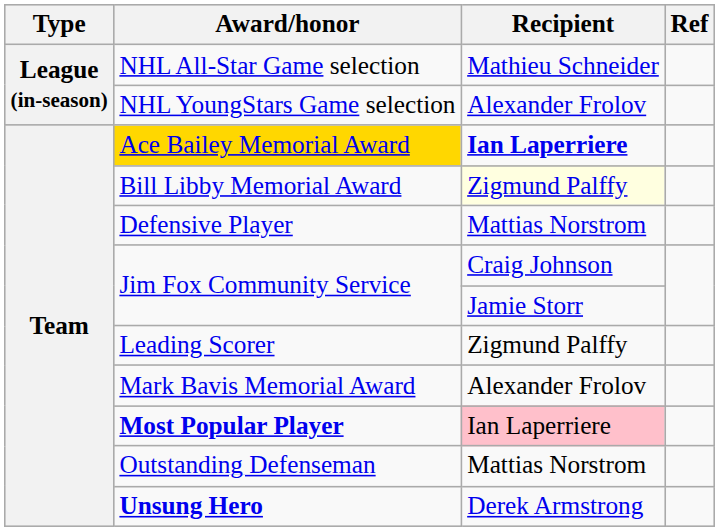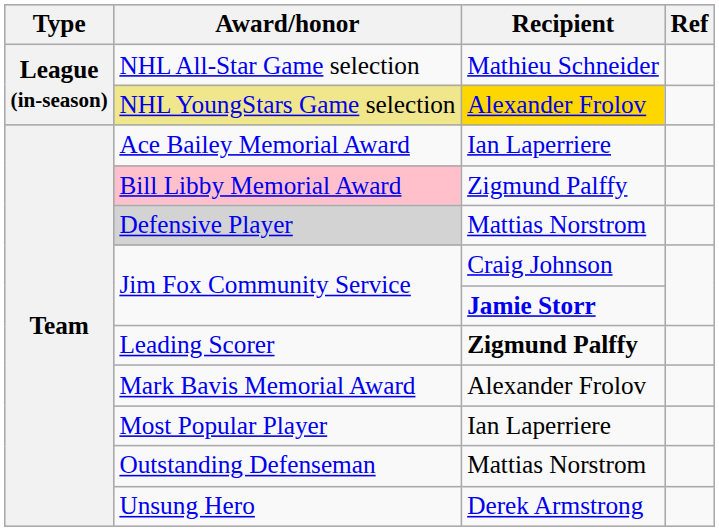(287, 104) no background -> (287, 104) khaki background
(557, 104) no background -> (557, 104) gold background
(265, 144) gold background -> (265, 144) no background
(547, 144) bold -> (539, 144) normal
(260, 184) no background -> (260, 184) pink background
(547, 184) lightyellow background -> (547, 184) no background
(206, 225) no background -> (206, 225) lightgrey background
(525, 305) normal -> (531, 305) bold
(547, 345) normal -> (552, 345) bold
(231, 425) bold -> (223, 425) normal
(539, 425) pink background -> (539, 425) no background
(191, 505) bold -> (187, 505) normal
